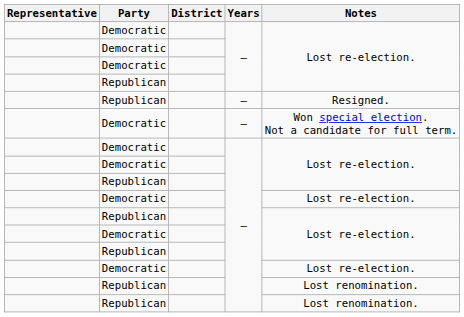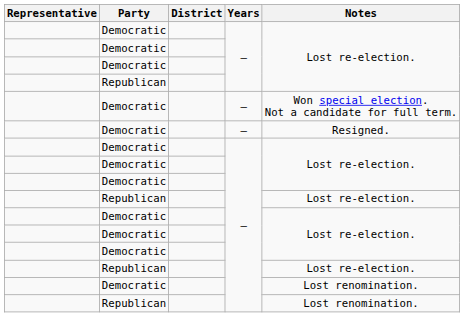(134, 100) Republican -> (134, 106) Democratic
(361, 100) Resigned. -> (361, 106) Won special election. Not a candidate for full term.
(361, 123) Won special election. Not a candidate for full term. -> (361, 130) Resigned.
(134, 182) Republican -> (134, 182) Democratic
(134, 199) Democratic -> (134, 199) Republican
(134, 217) Republican -> (134, 217) Democratic
(134, 251) Republican -> (134, 251) Democratic
(134, 269) Democratic -> (134, 269) Republican
(134, 286) Republican -> (134, 286) Democratic
